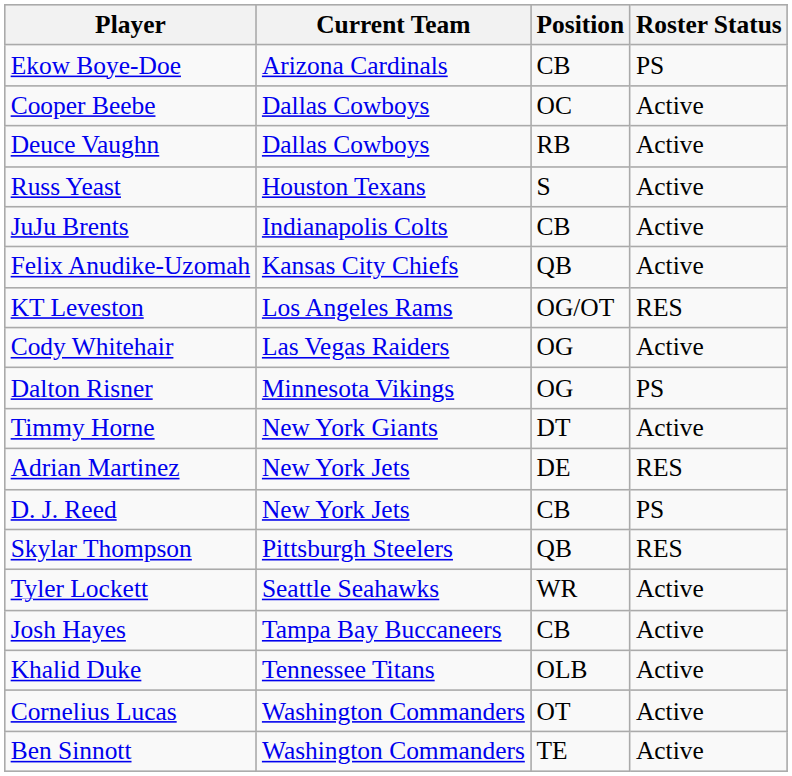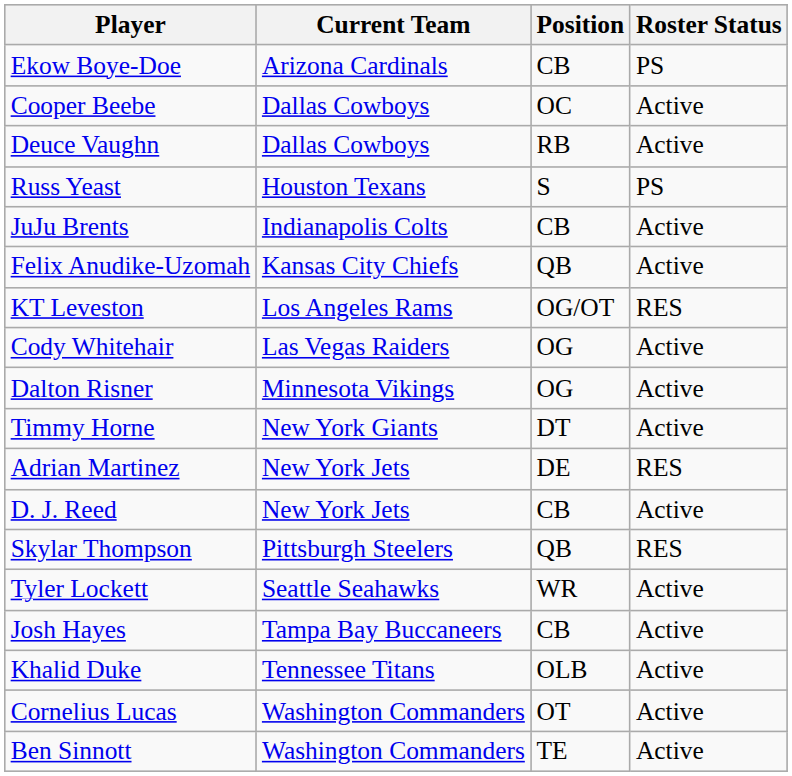(670, 186) Active -> (650, 186) PS
(650, 387) PS -> (670, 387) Active
(650, 508) PS -> (670, 508) Active
